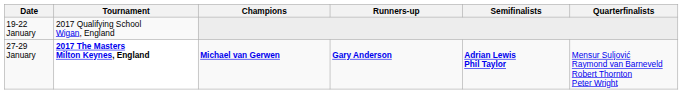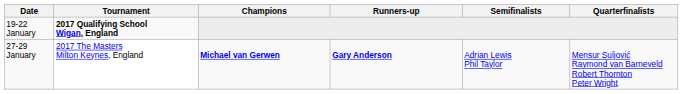(99, 28) normal -> (102, 28) bold
(103, 50) bold -> (100, 50) normal
(490, 59) bold -> (488, 59) normal
